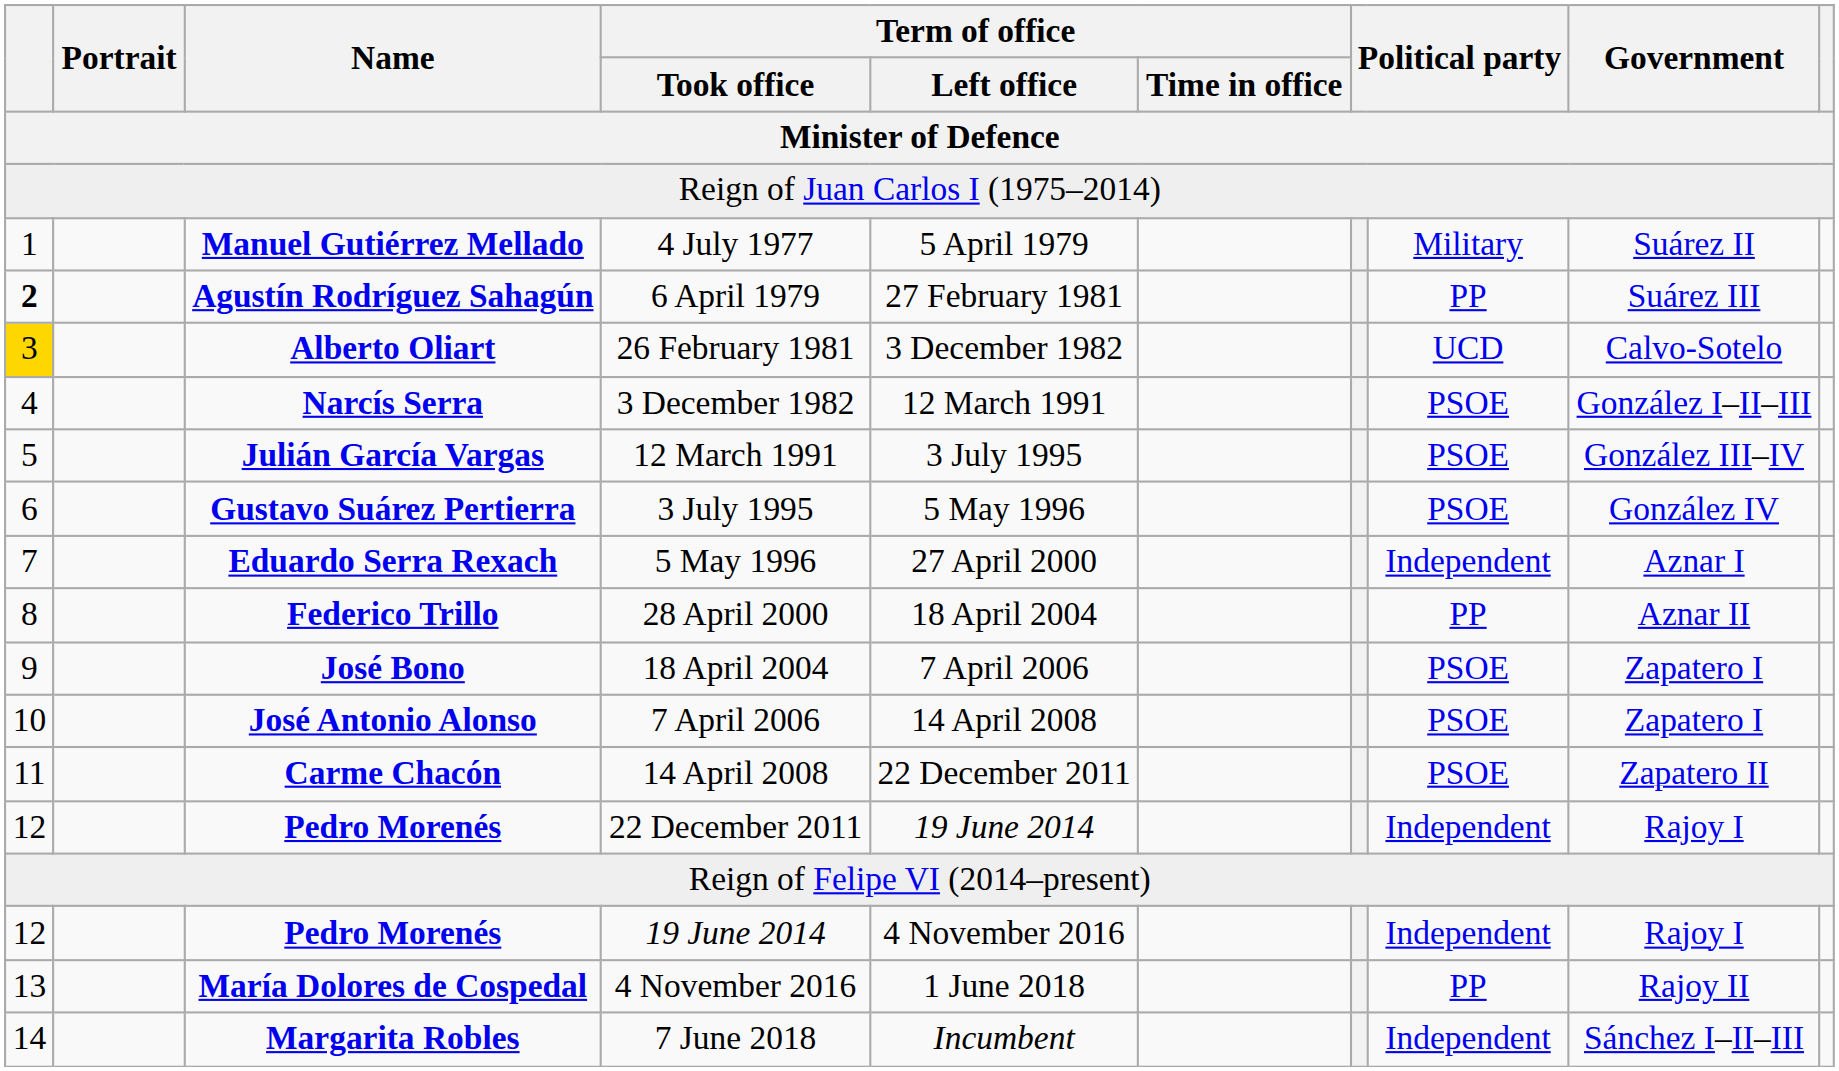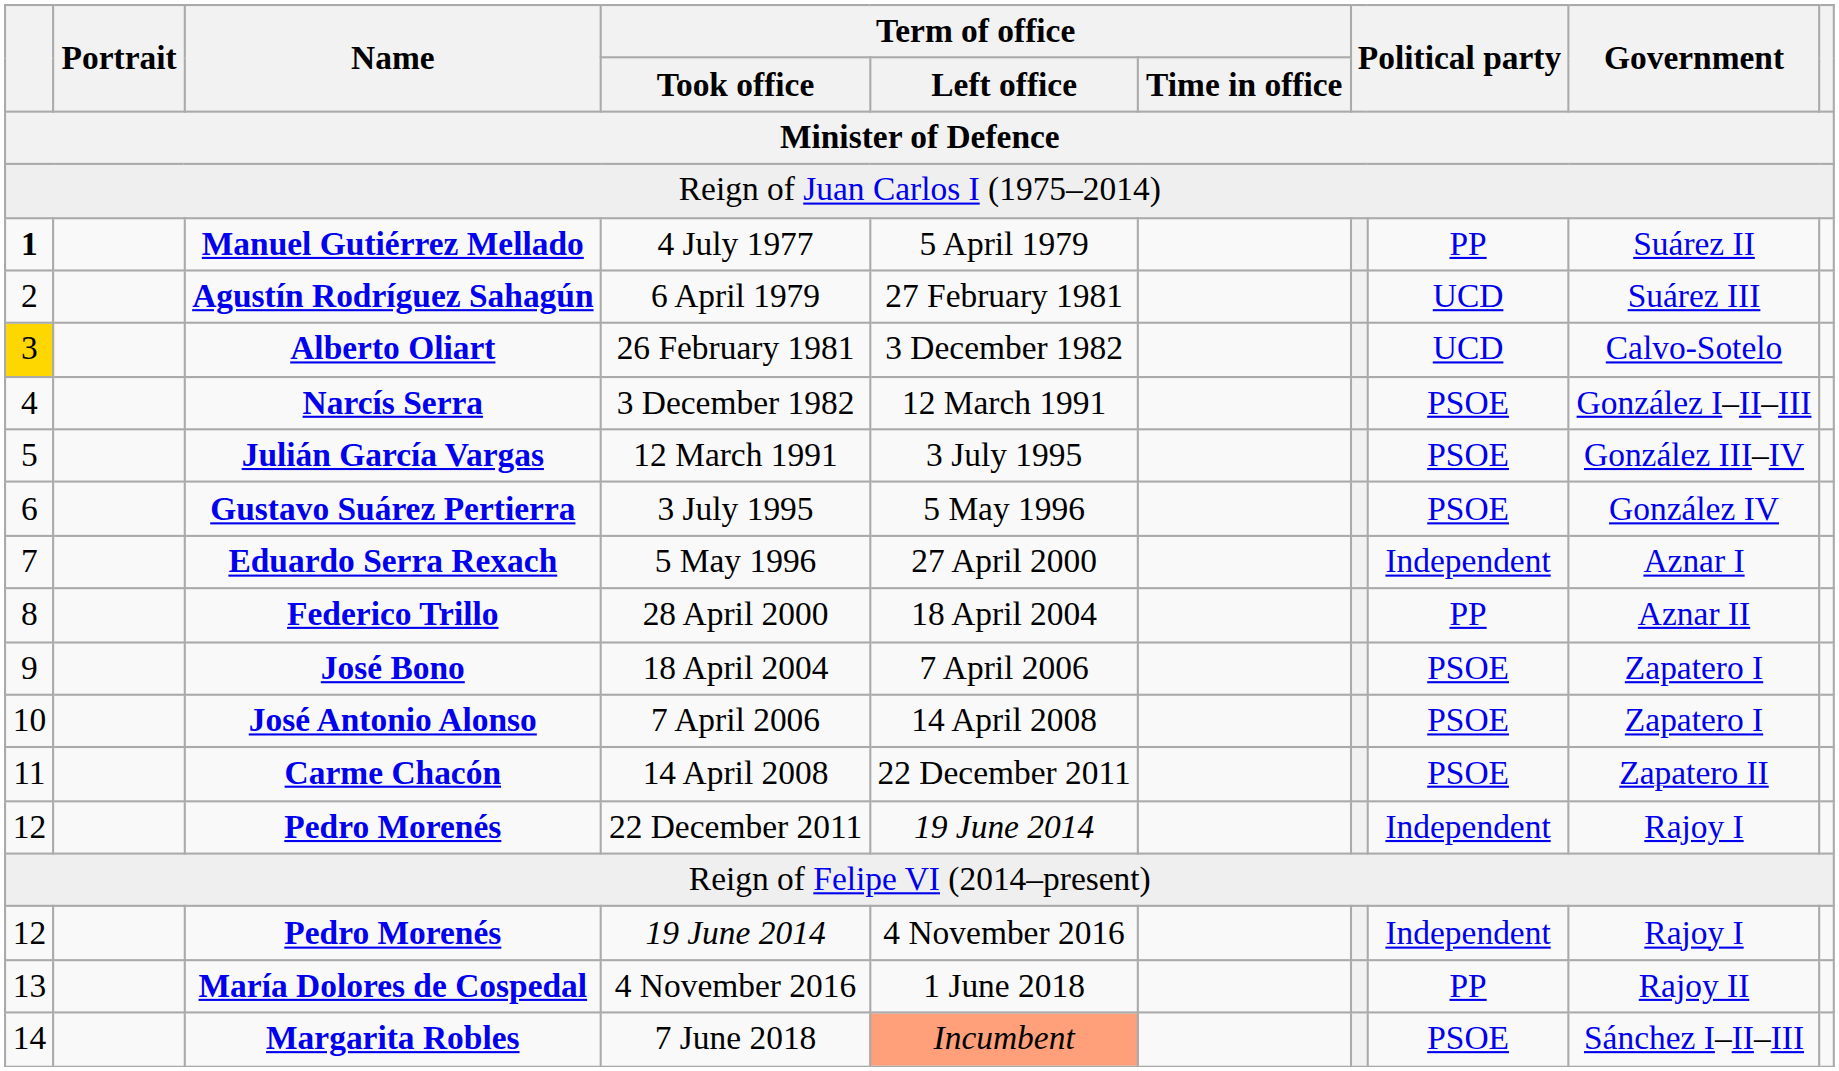(29, 243) normal -> (29, 243) bold
(1468, 243) Military -> (1468, 243) PP
(29, 296) bold -> (29, 296) normal
(1468, 296) PP -> (1468, 296) UCD
(1004, 1038) no background -> (1004, 1038) lightsalmon background
(1468, 1038) Independent -> (1468, 1038) PSOE
